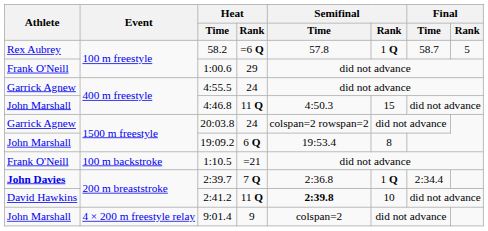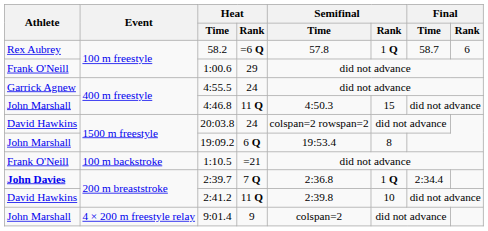(467, 50) 5 -> (467, 50) 6
(41, 124) Garrick Agnew -> (42, 124) David Hawkins
(319, 198) bold -> (319, 198) normal
